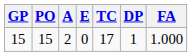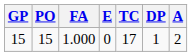columns swapped: (68, 16) <-> (167, 16)
